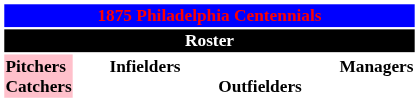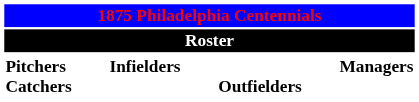(39, 76) pink background -> (39, 76) no background
